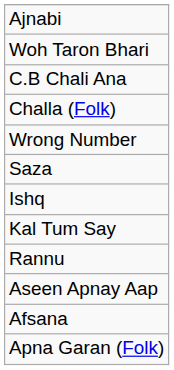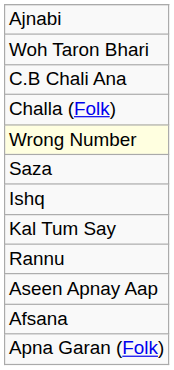(73, 139) no background -> (73, 139) lightyellow background
